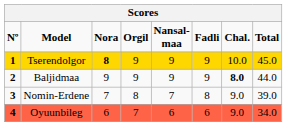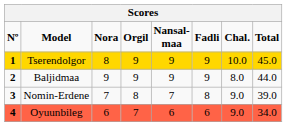(106, 60) bold -> (106, 60) normal
(237, 78) bold -> (237, 78) normal
